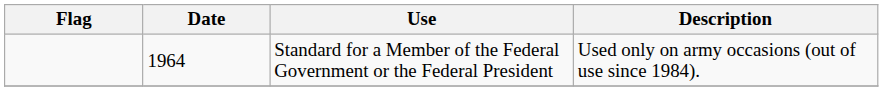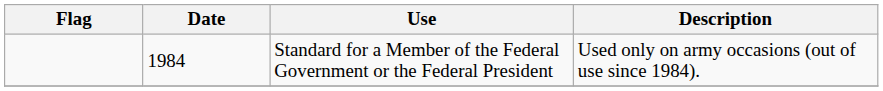(166, 60) 1964 -> (166, 60) 1984
